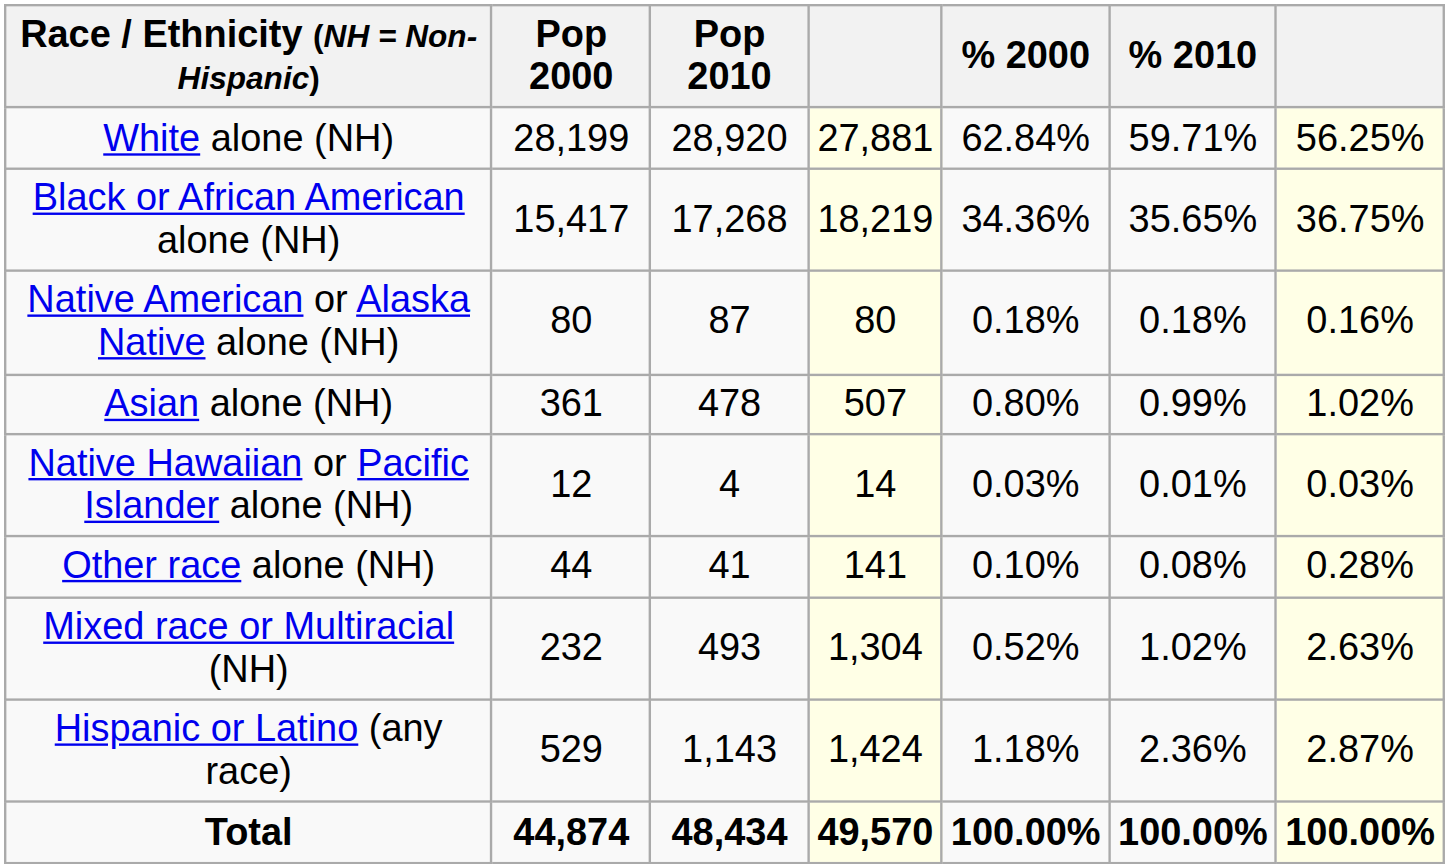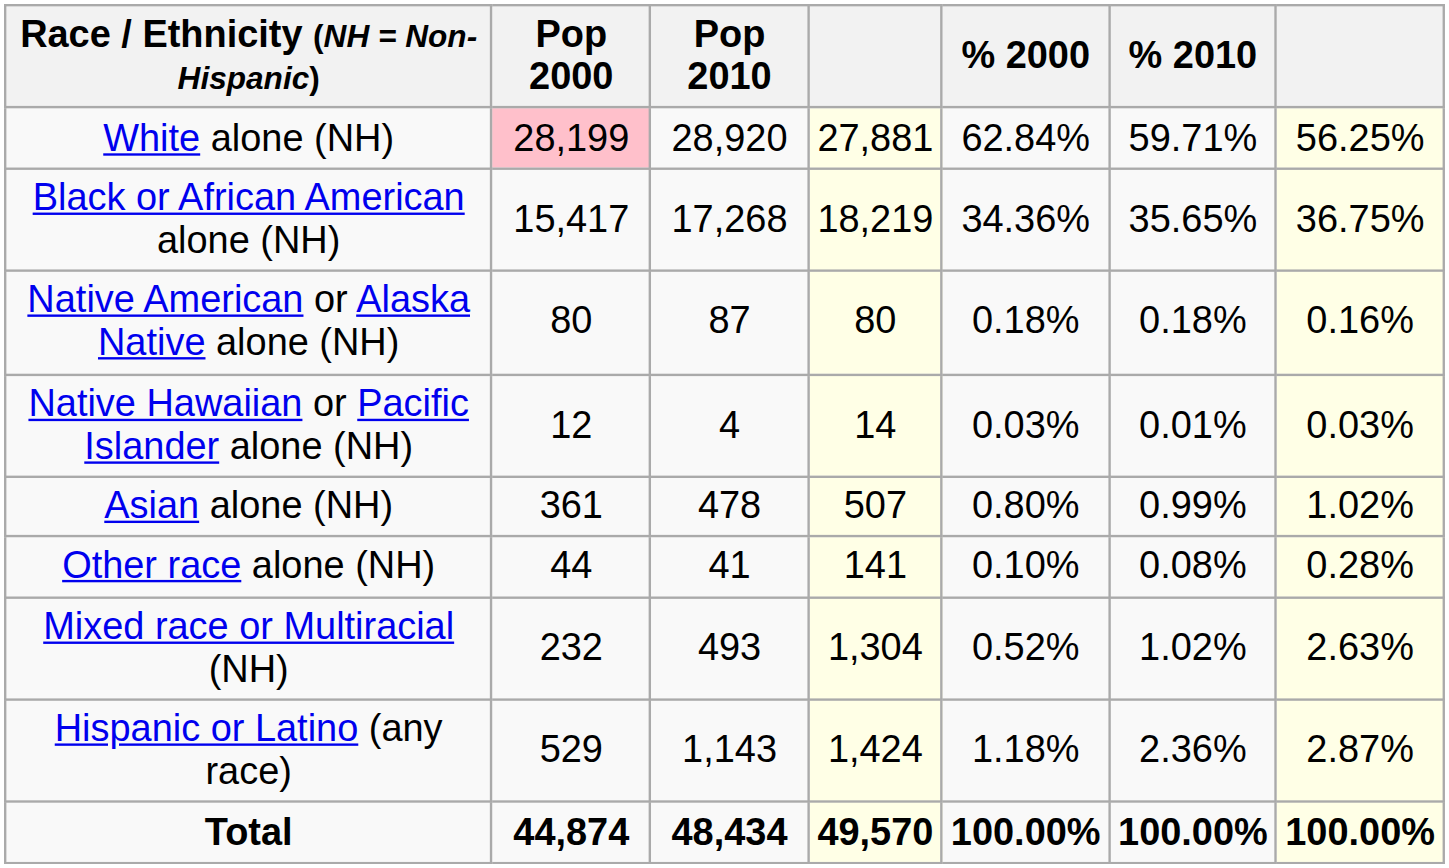(571, 137) no background -> (571, 137) pink background
rows swapped: (249, 403) <-> (249, 484)
